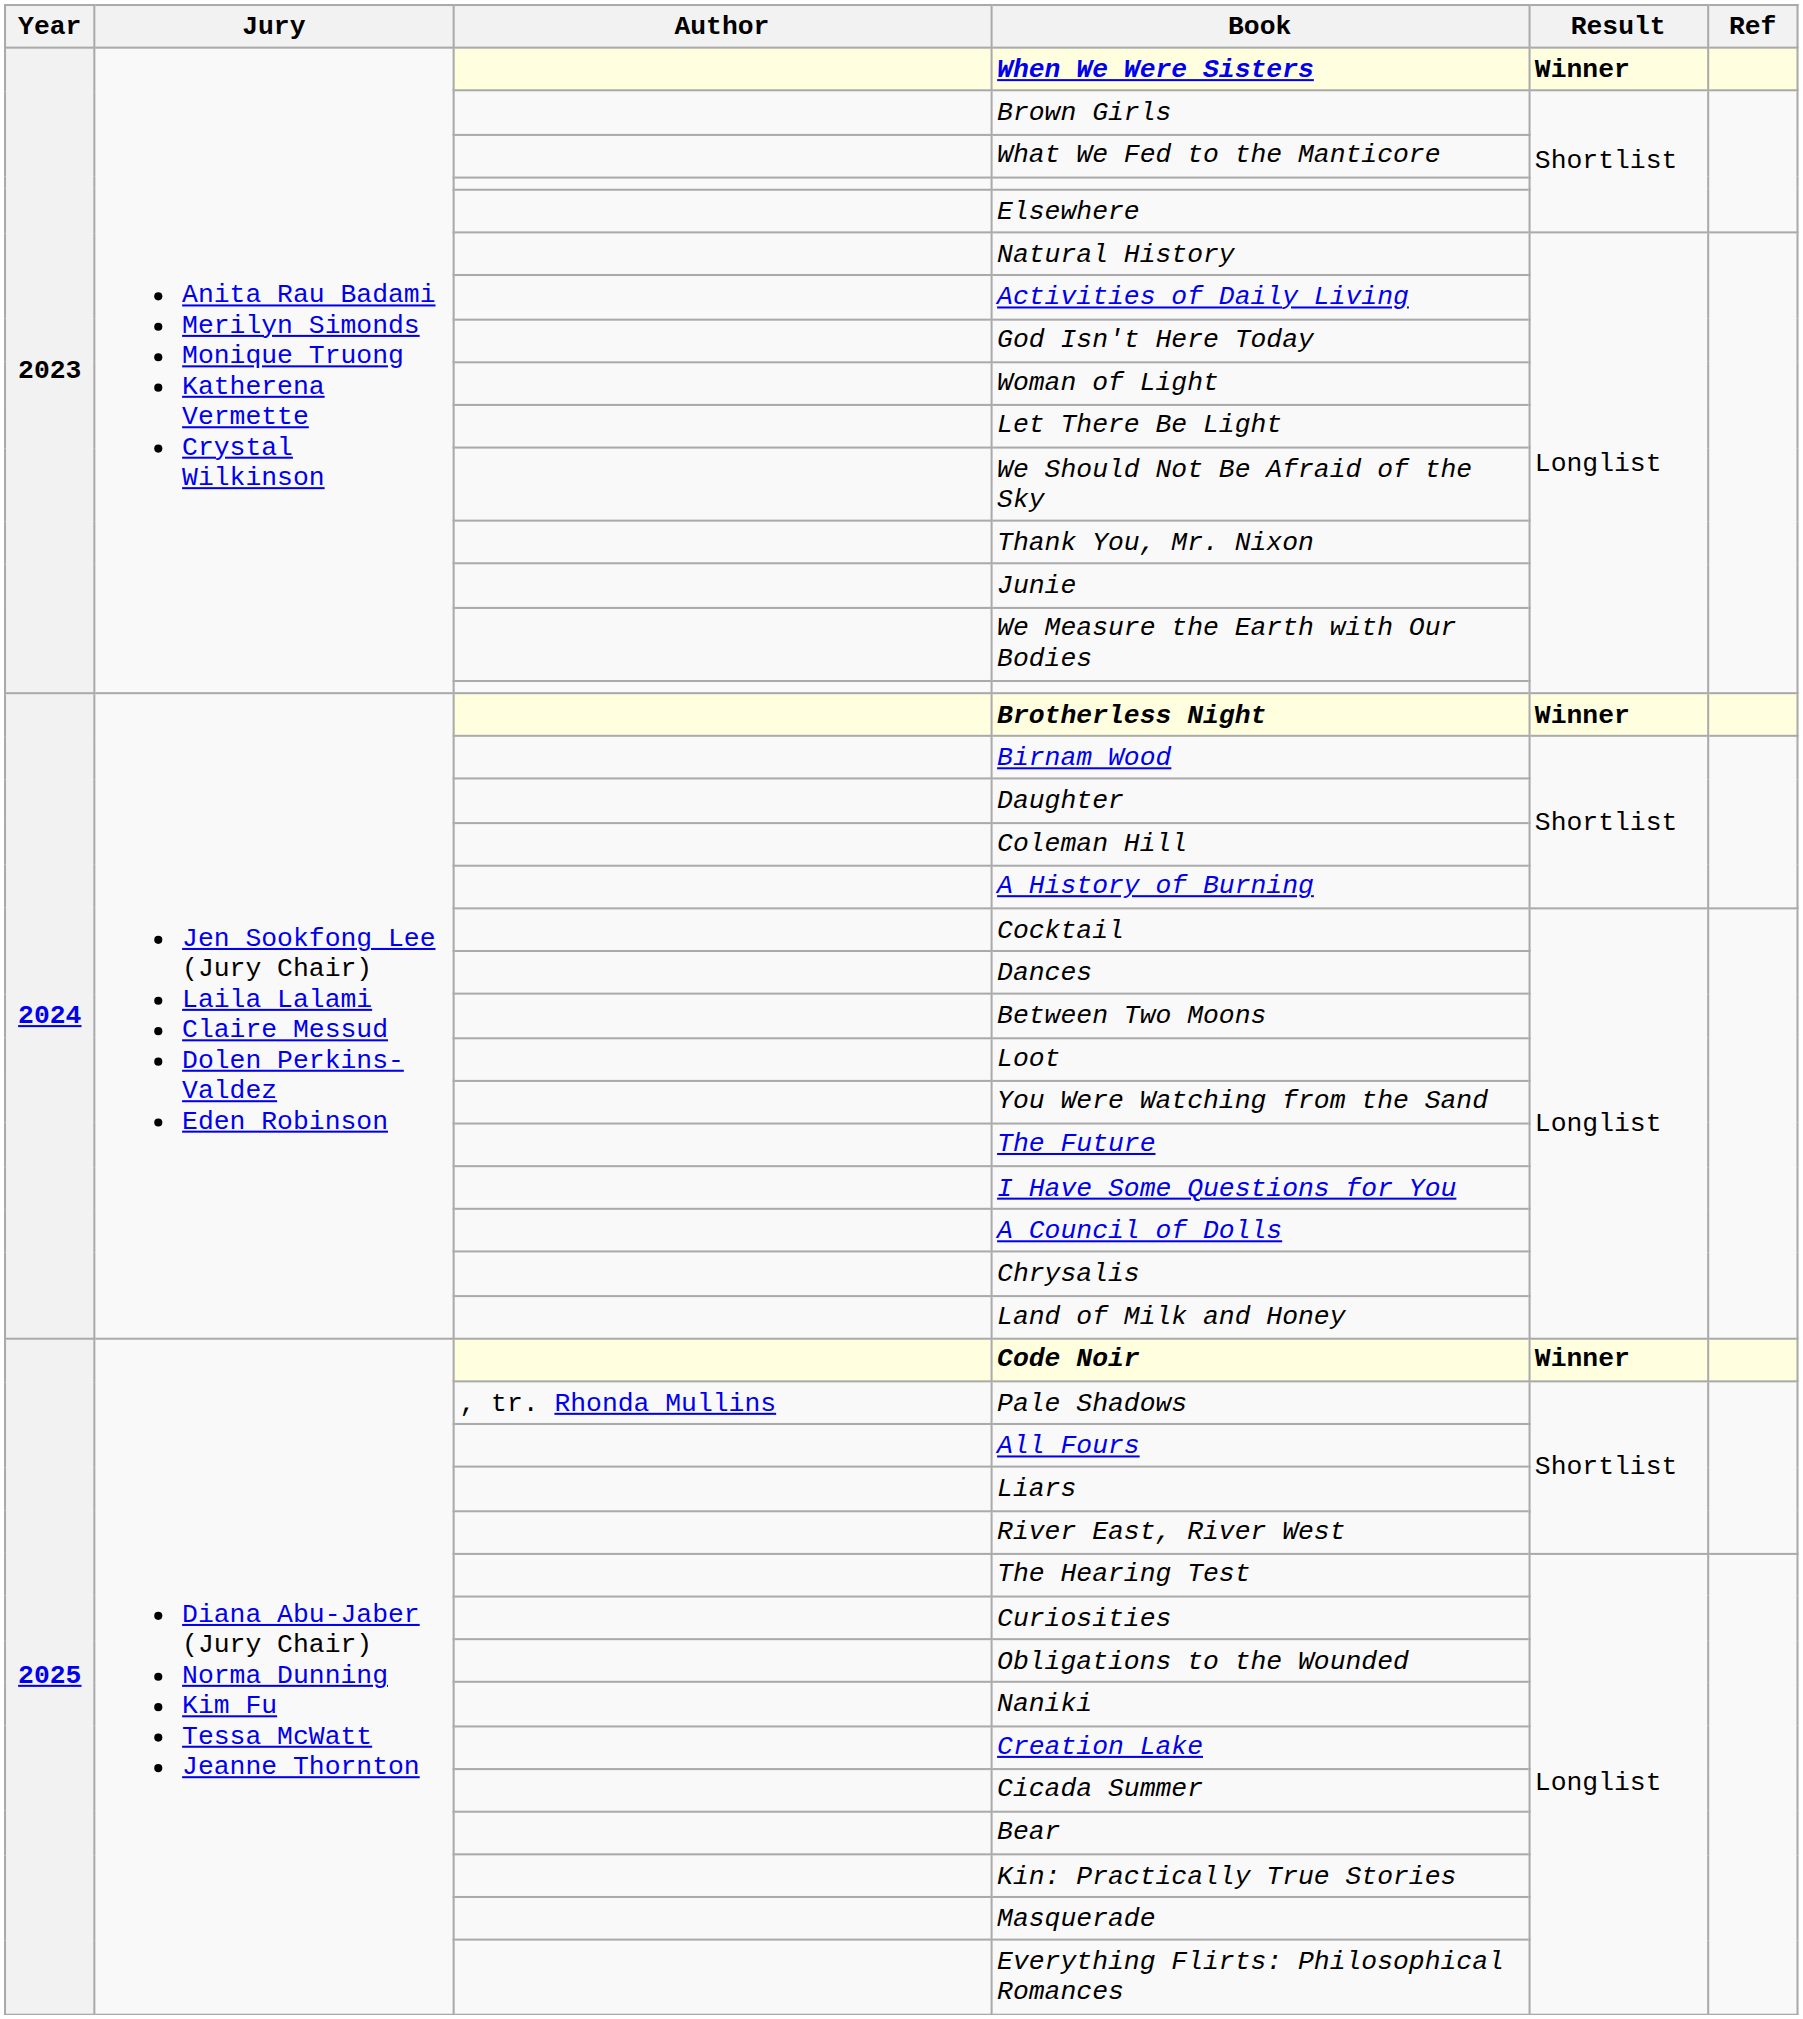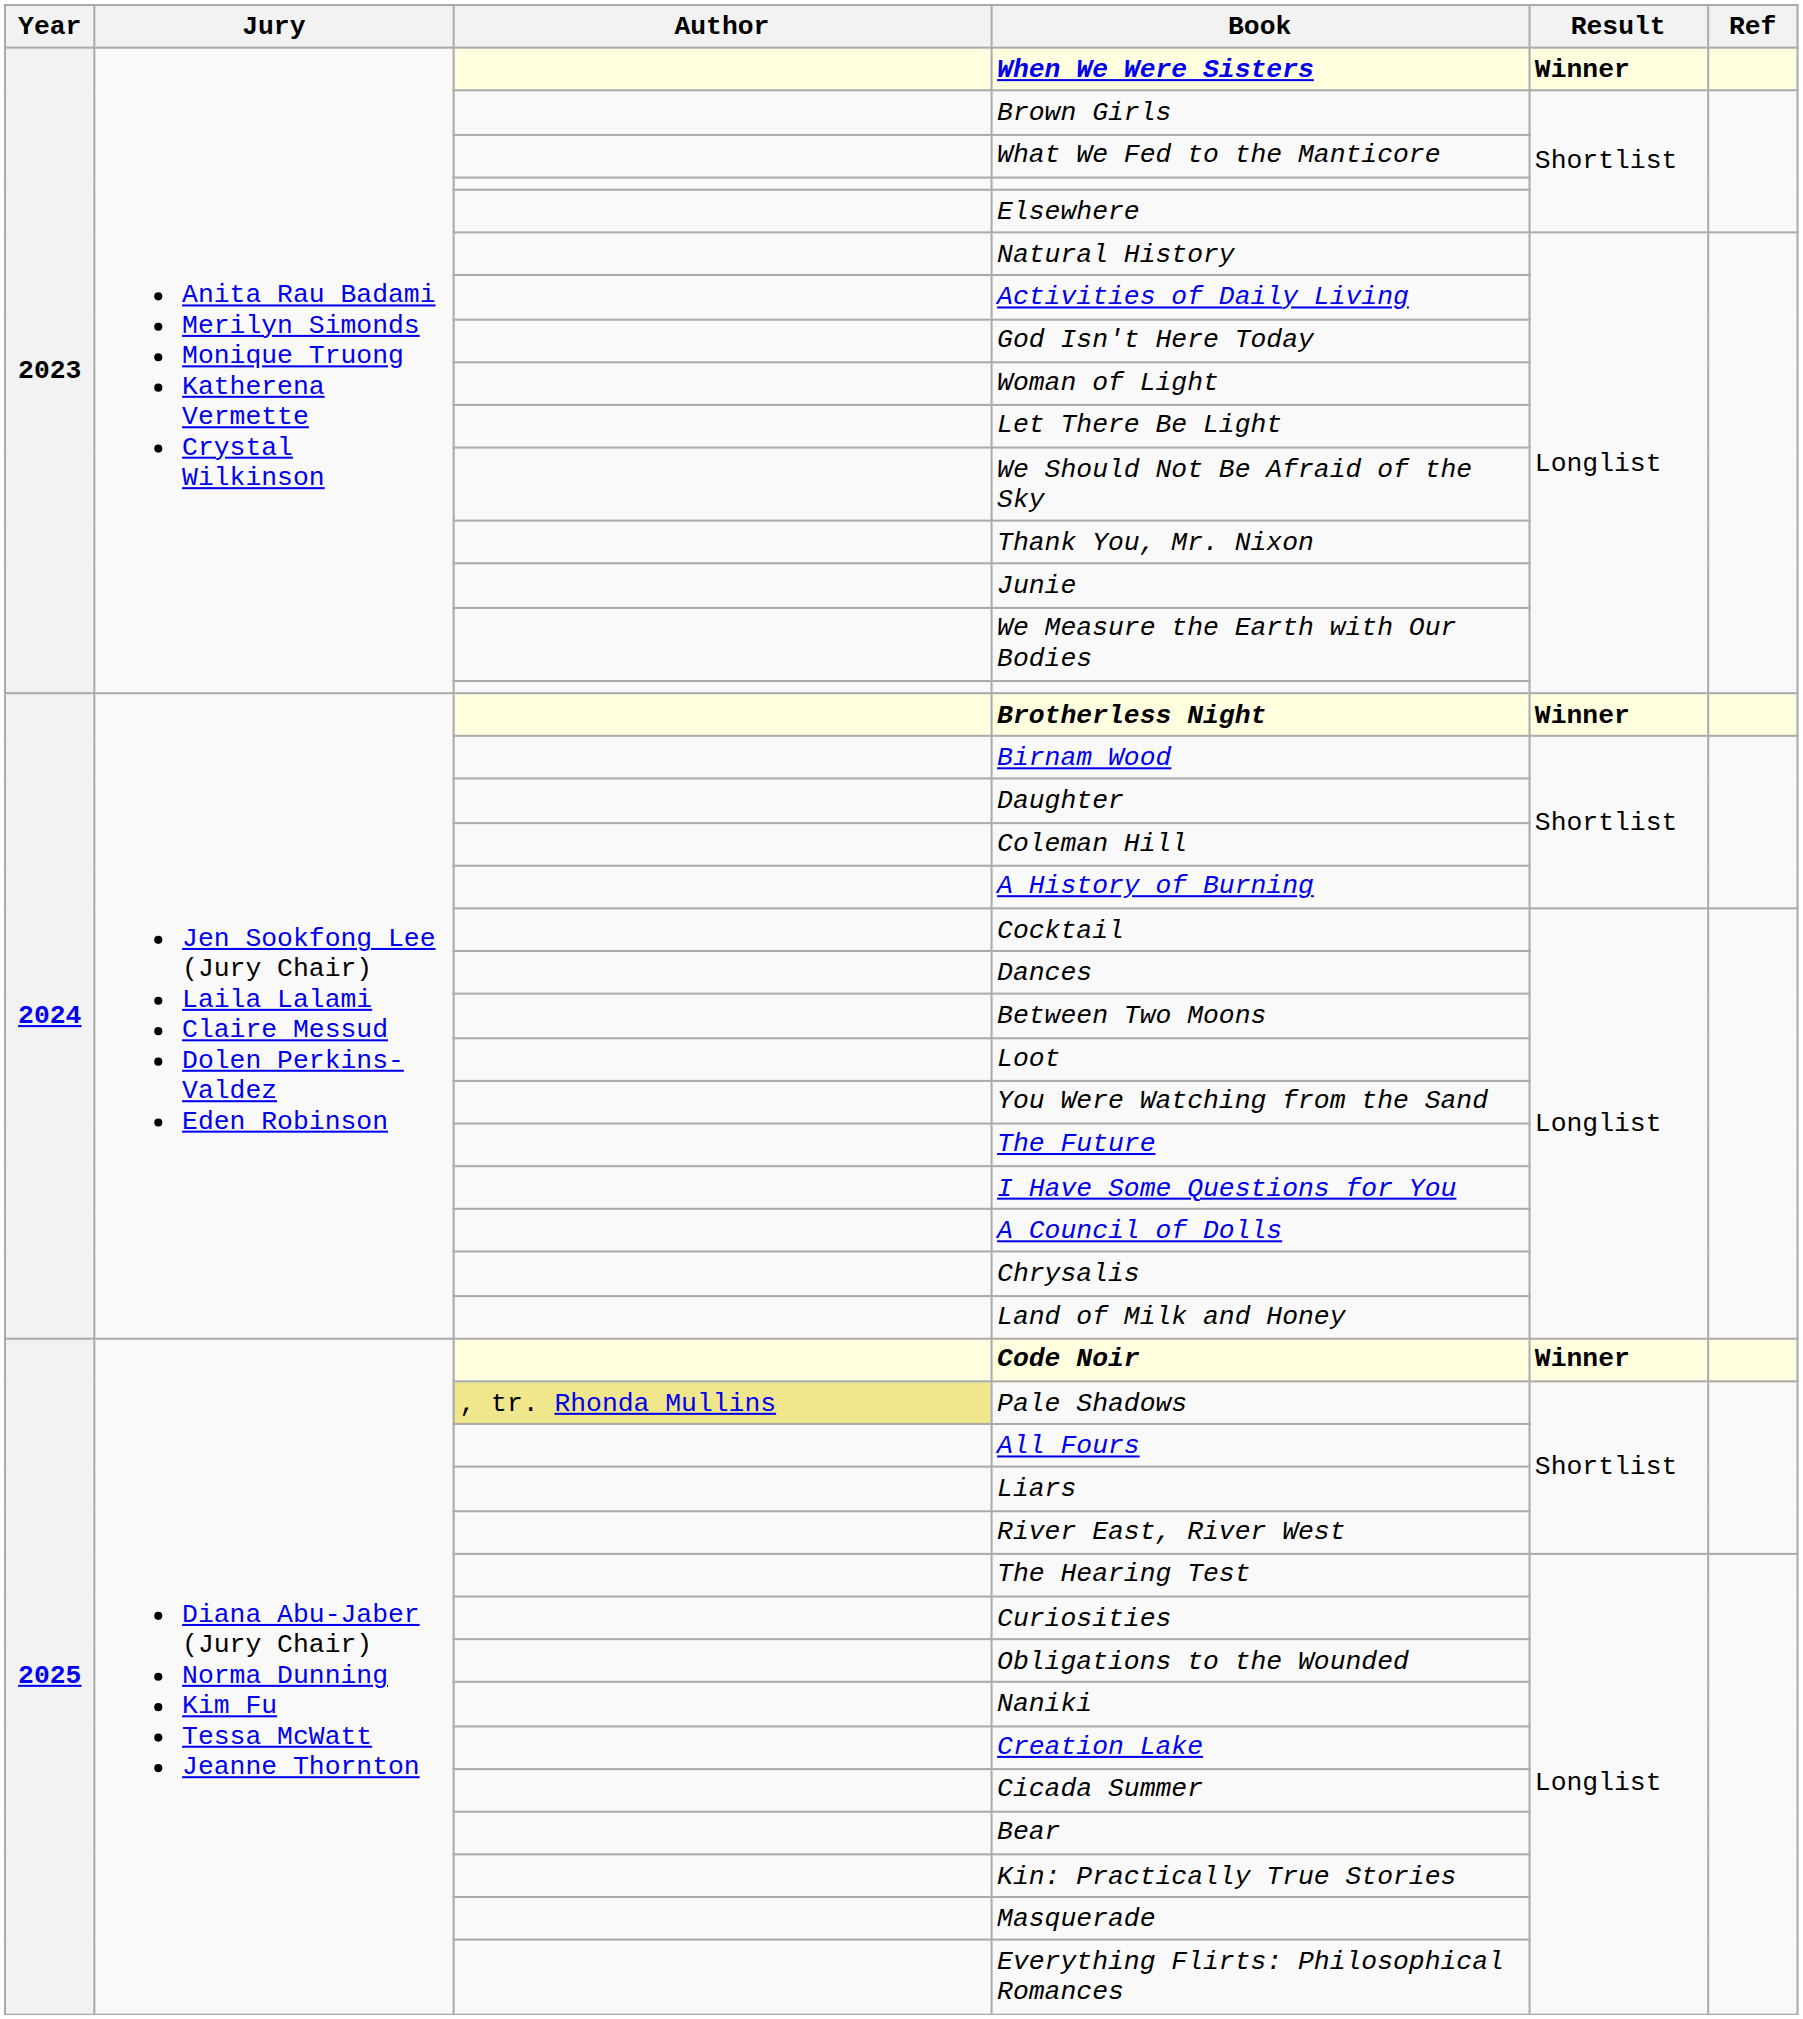(618, 1403) no background -> (618, 1403) khaki background
